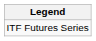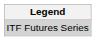(48, 28) no background -> (48, 28) lightgrey background
